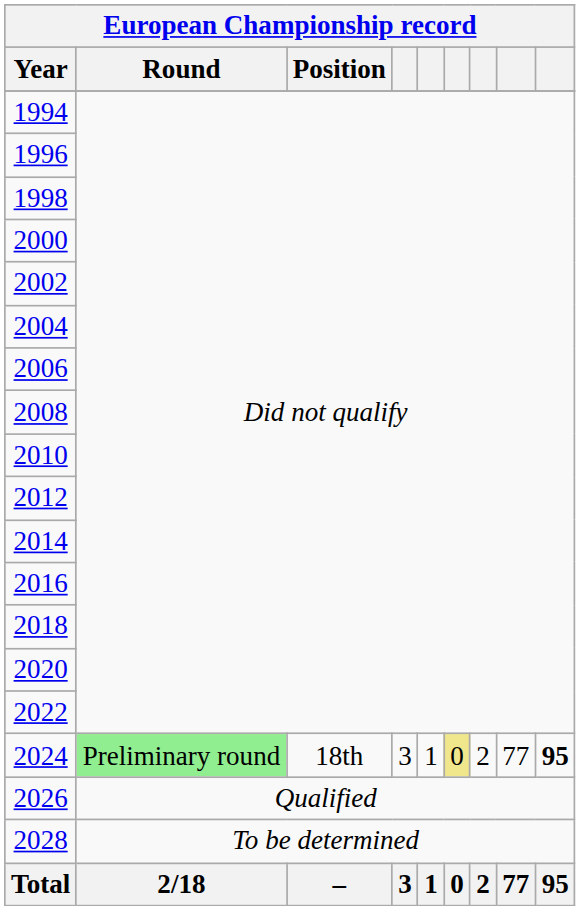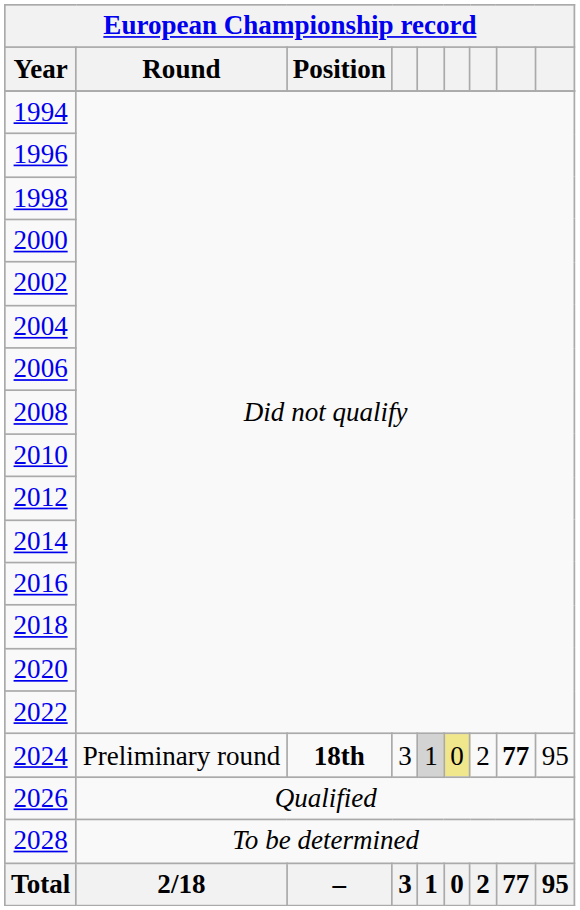(181, 754) lightgreen background -> (181, 754) no background
(339, 754) normal -> (339, 754) bold
(431, 754) no background -> (431, 754) lightgrey background
(516, 754) normal -> (516, 754) bold
(555, 754) bold -> (555, 754) normal
